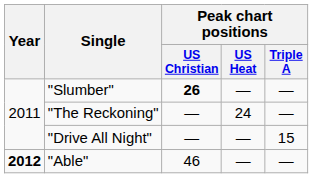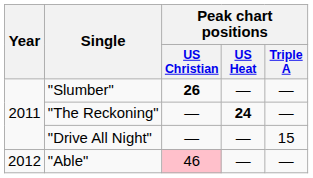(243, 114) normal -> (243, 114) bold
(24, 161) bold -> (24, 161) normal
(192, 161) no background -> (192, 161) pink background
